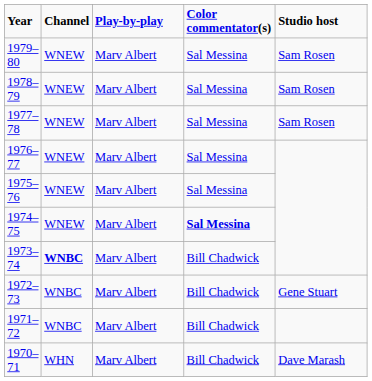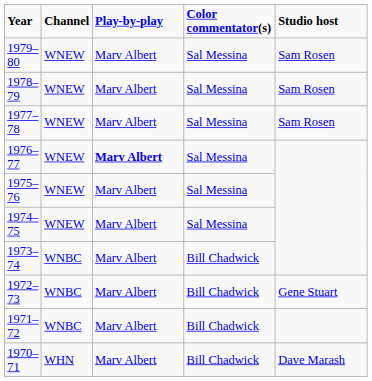(126, 156) normal -> (128, 156) bold
(218, 224) bold -> (217, 224) normal
(64, 258) bold -> (63, 258) normal
